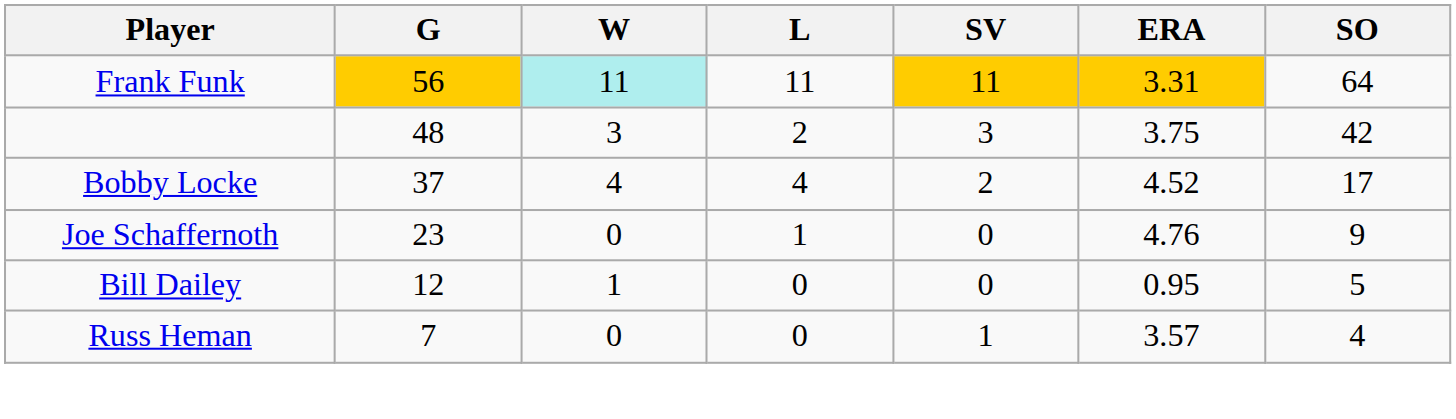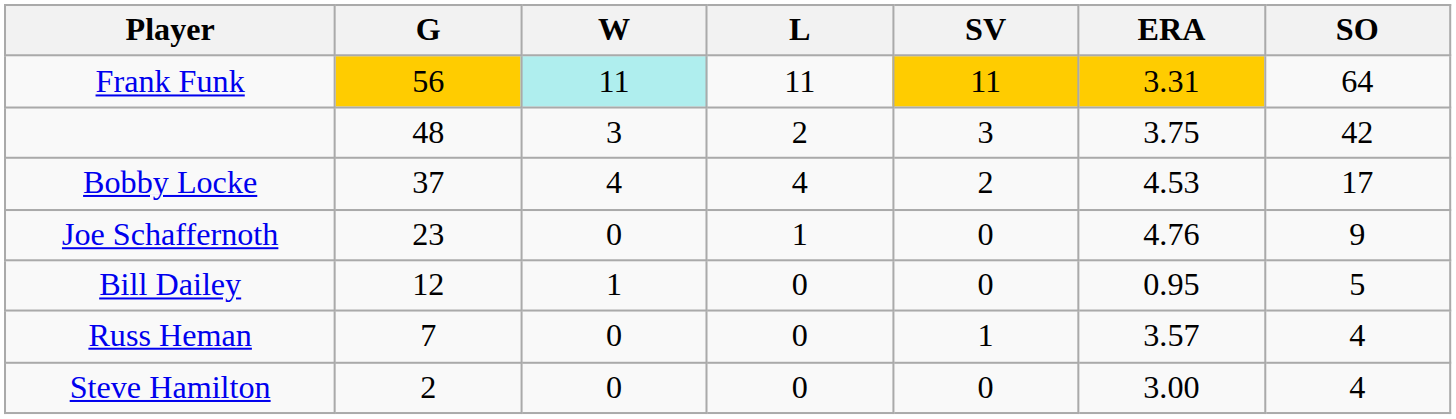(1171, 183) 4.52 -> (1171, 183) 4.53
+ row: (170, 387)
